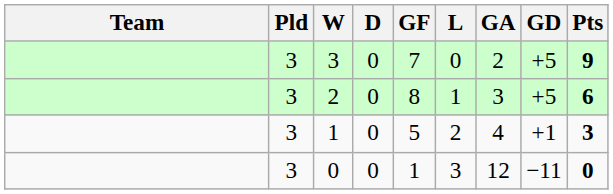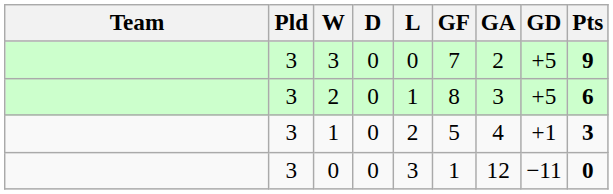columns swapped: (456, 22) <-> (414, 22)
